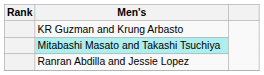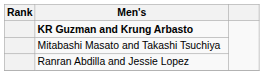(110, 29) normal -> (115, 29) bold
(129, 45) paleturquoise background -> (129, 45) no background
